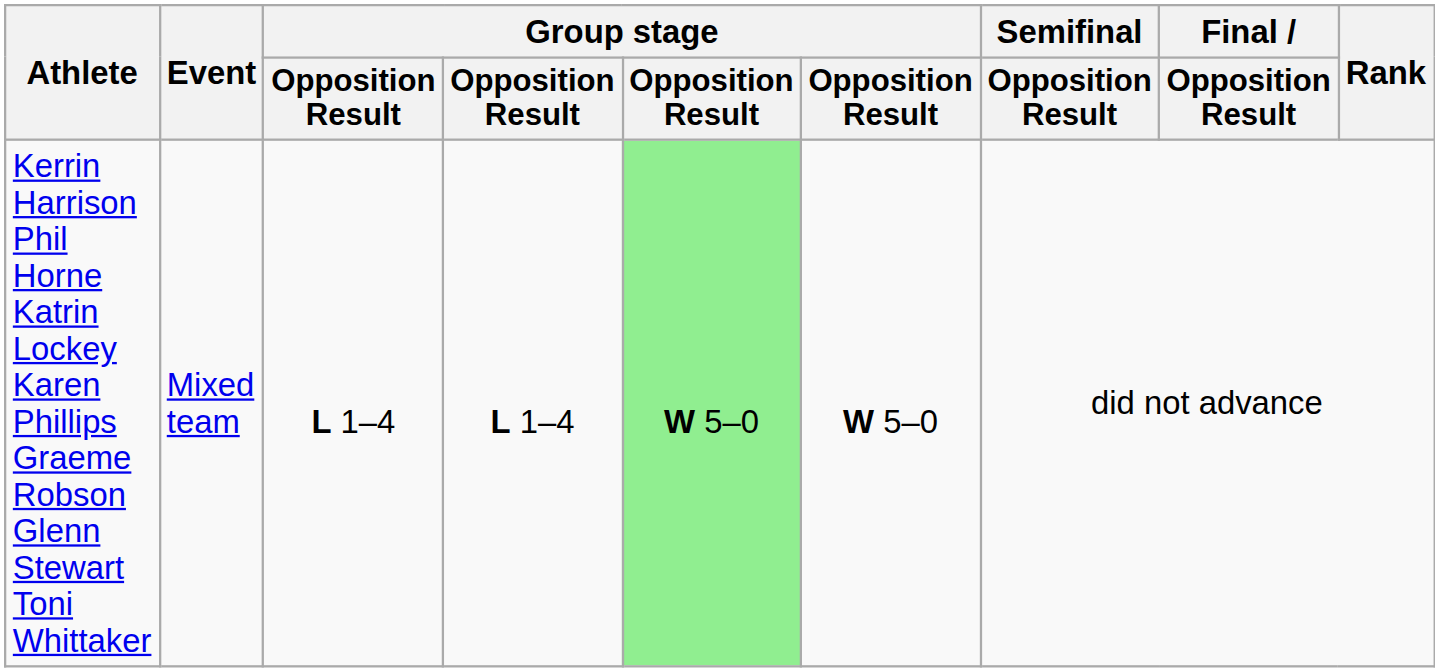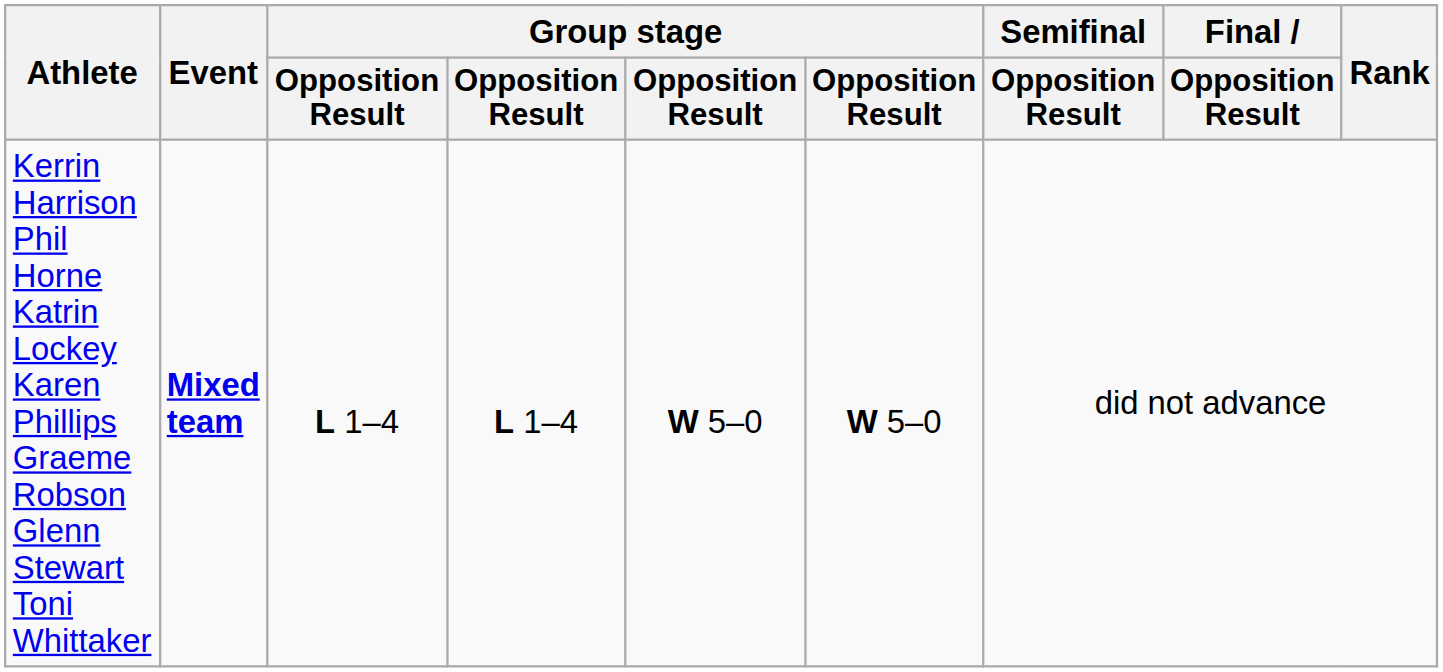(211, 404) normal -> (213, 404) bold
(711, 422) lightgreen background -> (715, 422) no background
